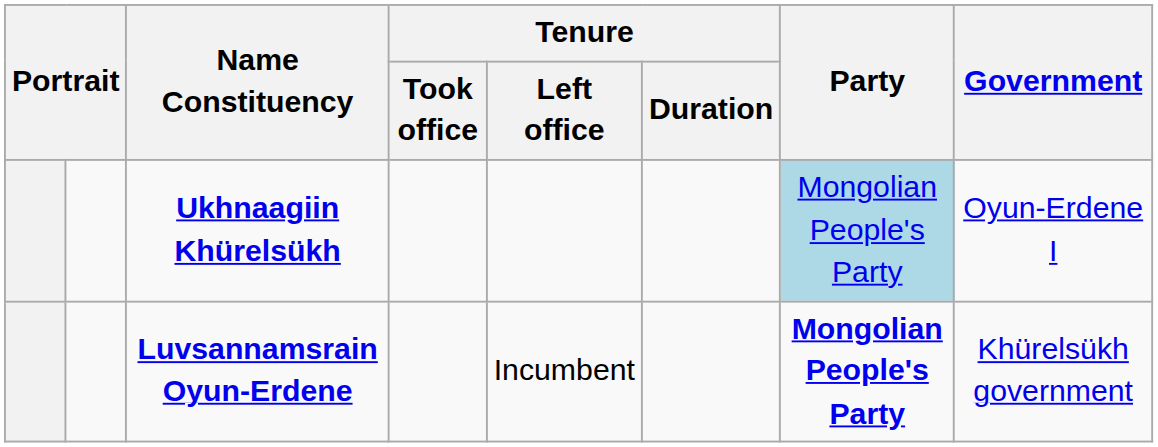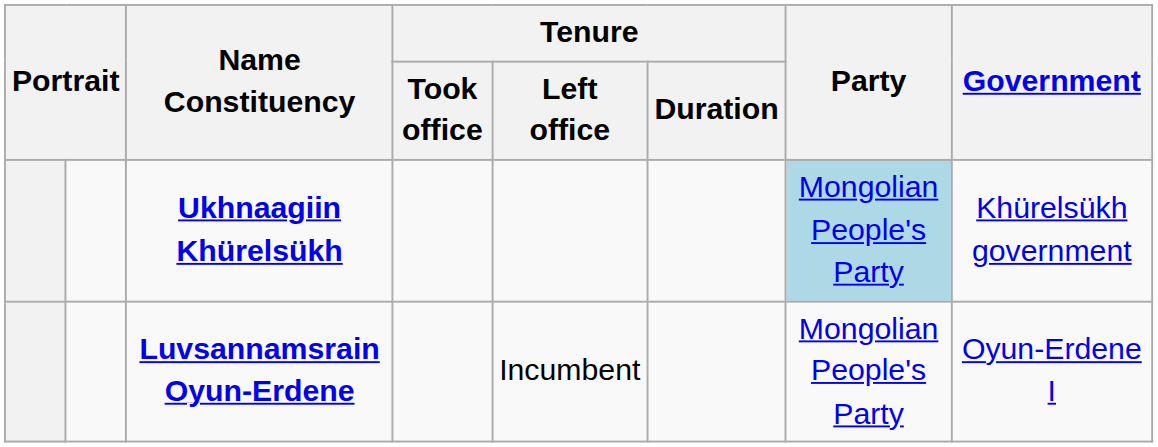(1053, 229) Oyun-Erdene I -> (1052, 229) Khürelsükh government
(867, 370) bold -> (869, 370) normal
(1053, 370) Khürelsükh government -> (1052, 370) Oyun-Erdene I
